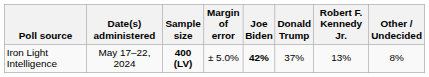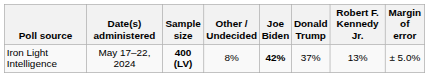columns swapped: (223, 24) <-> (397, 30)
